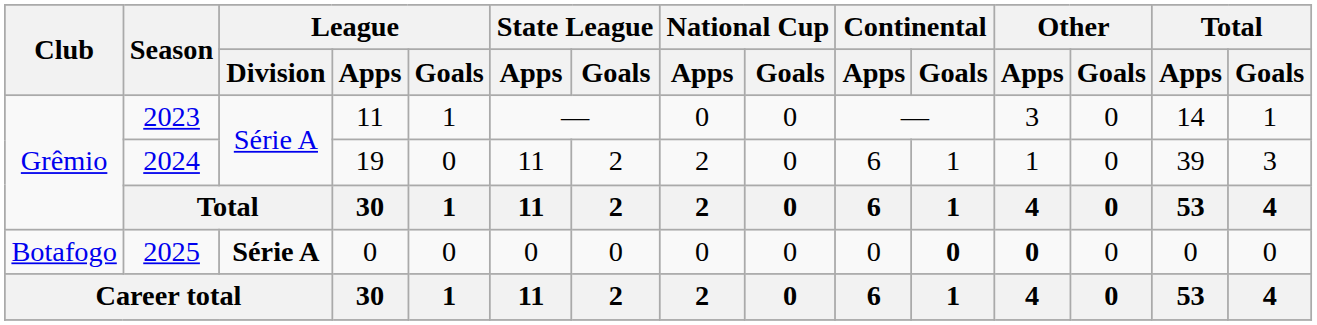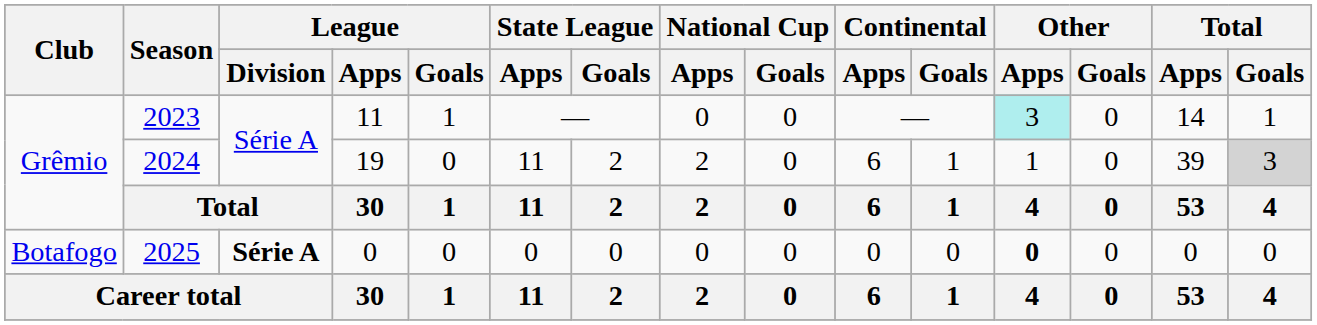(1032, 116) no background -> (1032, 116) paleturquoise background
(1270, 161) no background -> (1270, 161) lightgrey background
(953, 251) bold -> (953, 251) normal
